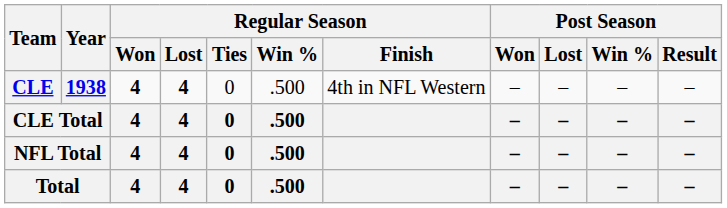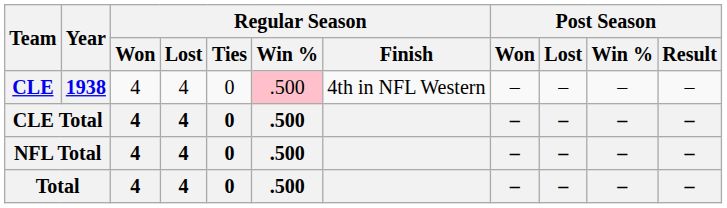(135, 87) bold -> (135, 87) normal
(184, 87) bold -> (184, 87) normal
(287, 87) no background -> (287, 87) pink background
